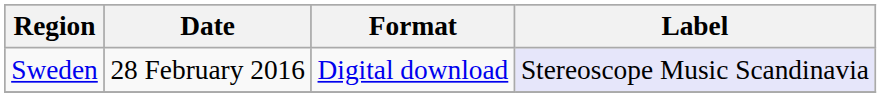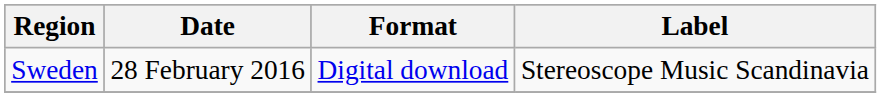(695, 69) lavender background -> (695, 69) no background
